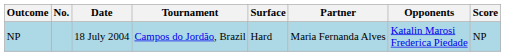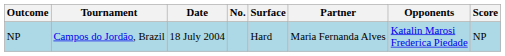columns swapped: (61, 12) <-> (190, 12)
